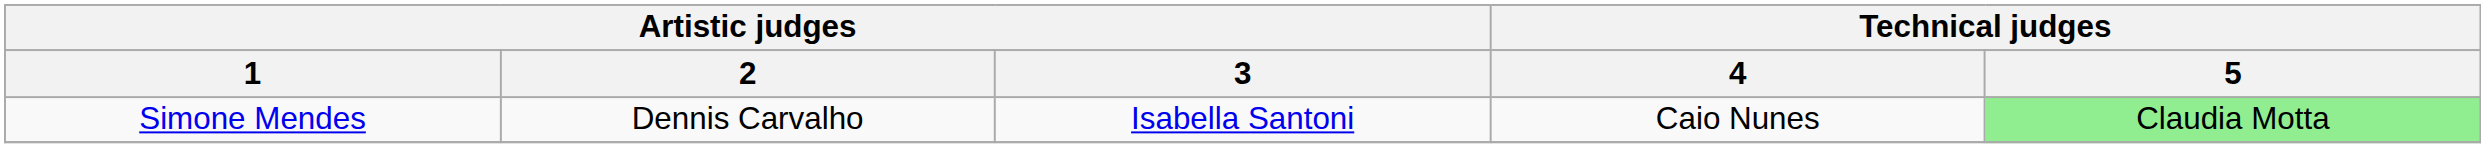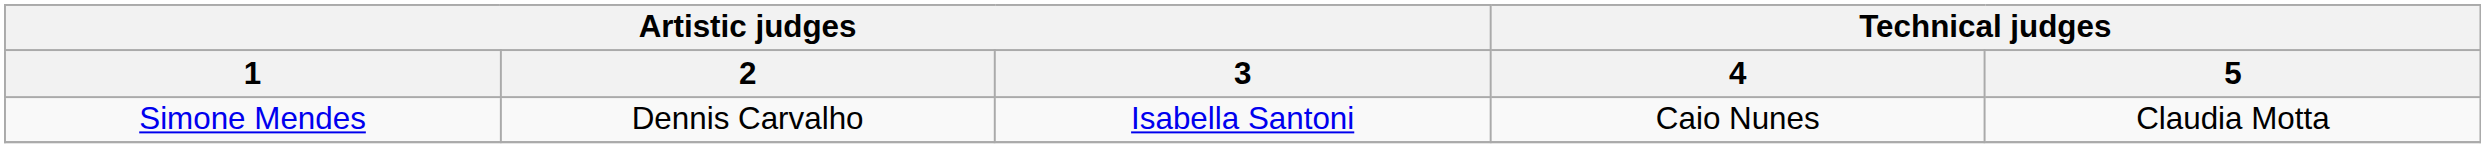(2233, 119) lightgreen background -> (2233, 119) no background
